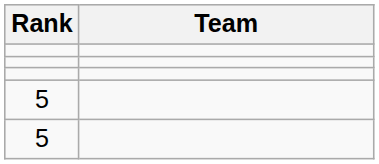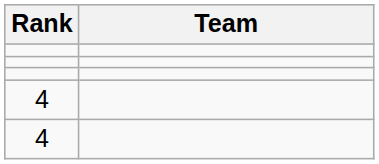(42, 98) 5 -> (42, 98) 4
(42, 138) 5 -> (42, 138) 4
